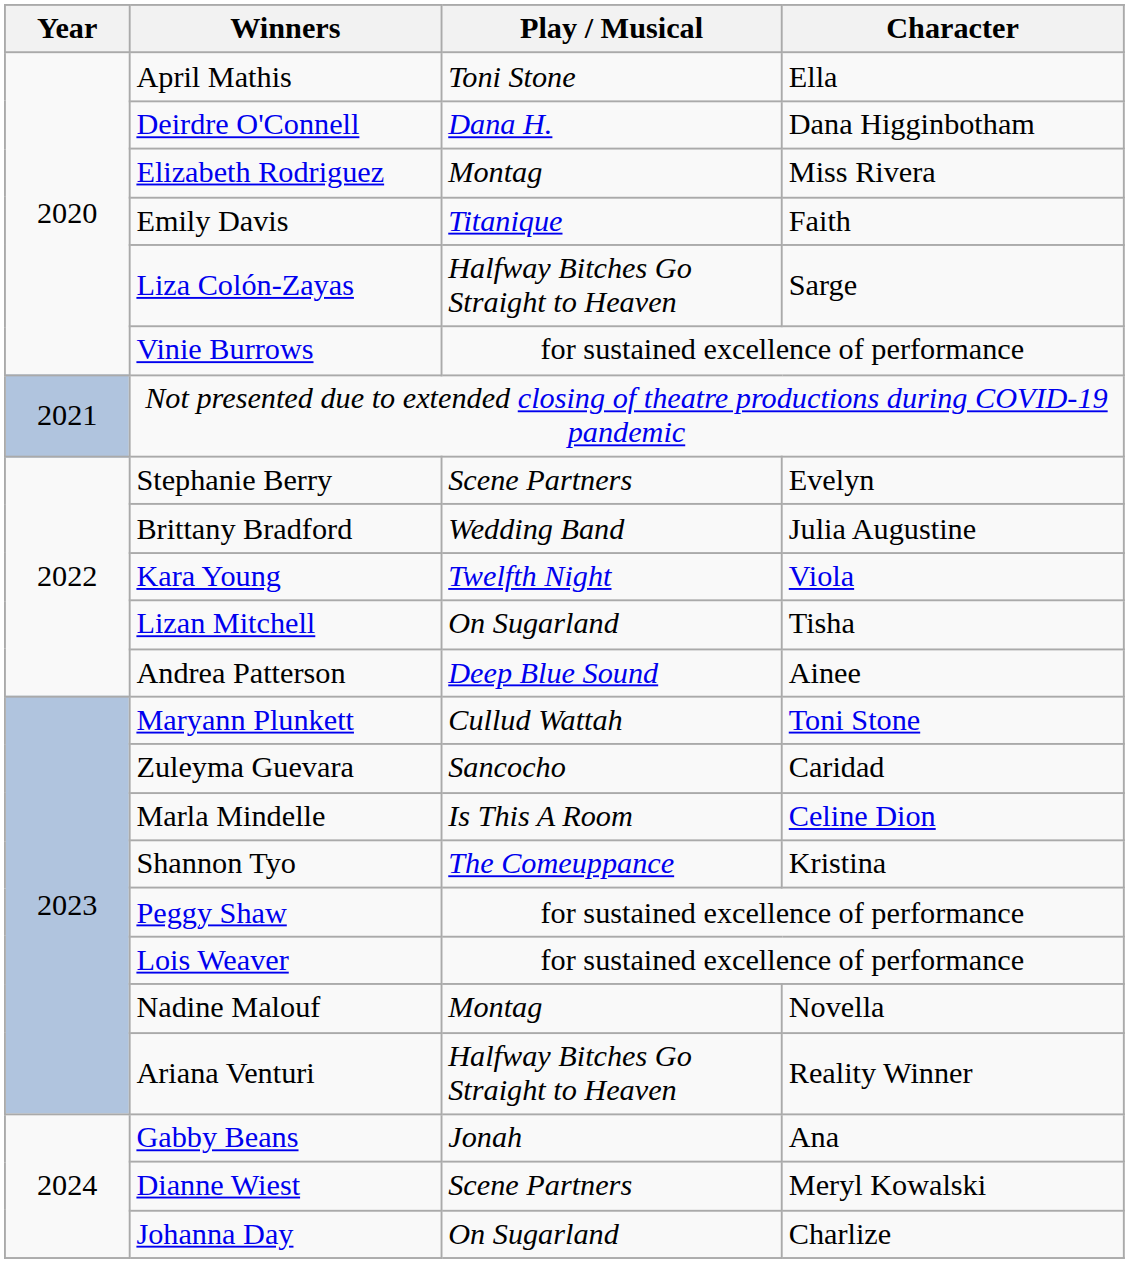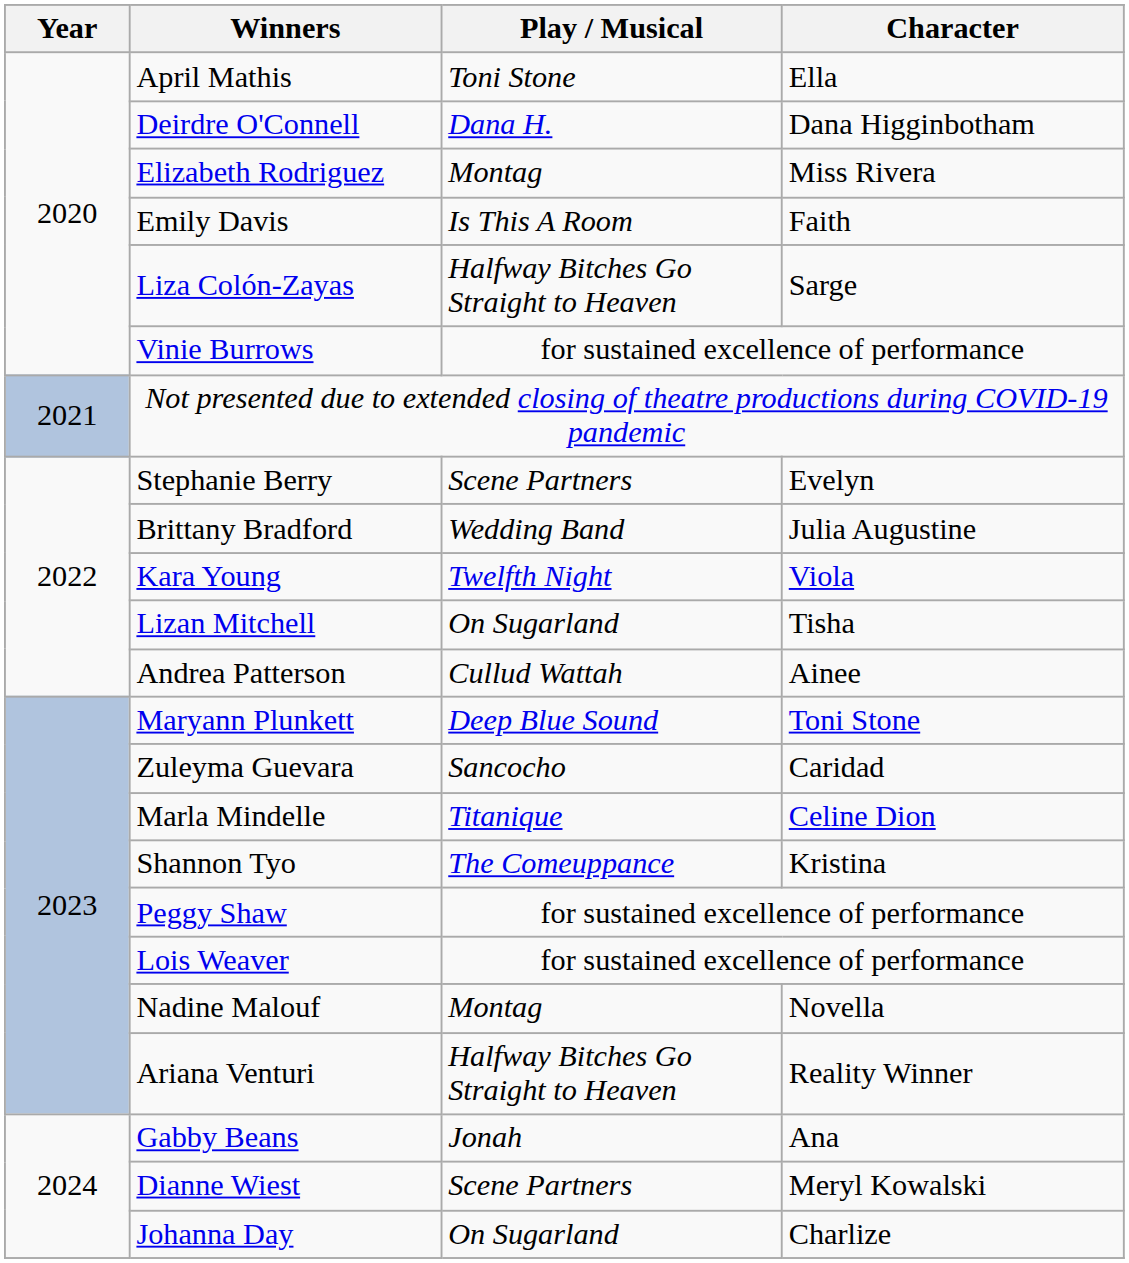(505, 220) Titanique -> (541, 220) Is This A Room
(553, 672) Deep Blue Sound -> (535, 672) Cullud Wattah
(535, 719) Cullud Wattah -> (553, 719) Deep Blue Sound
(541, 815) Is This A Room -> (505, 815) Titanique
